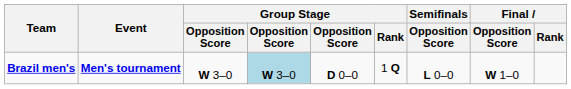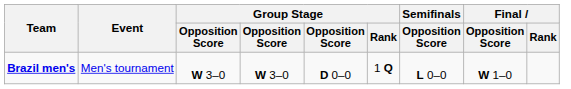(131, 68) bold -> (127, 68) normal
(279, 75) lightblue background -> (272, 75) no background
